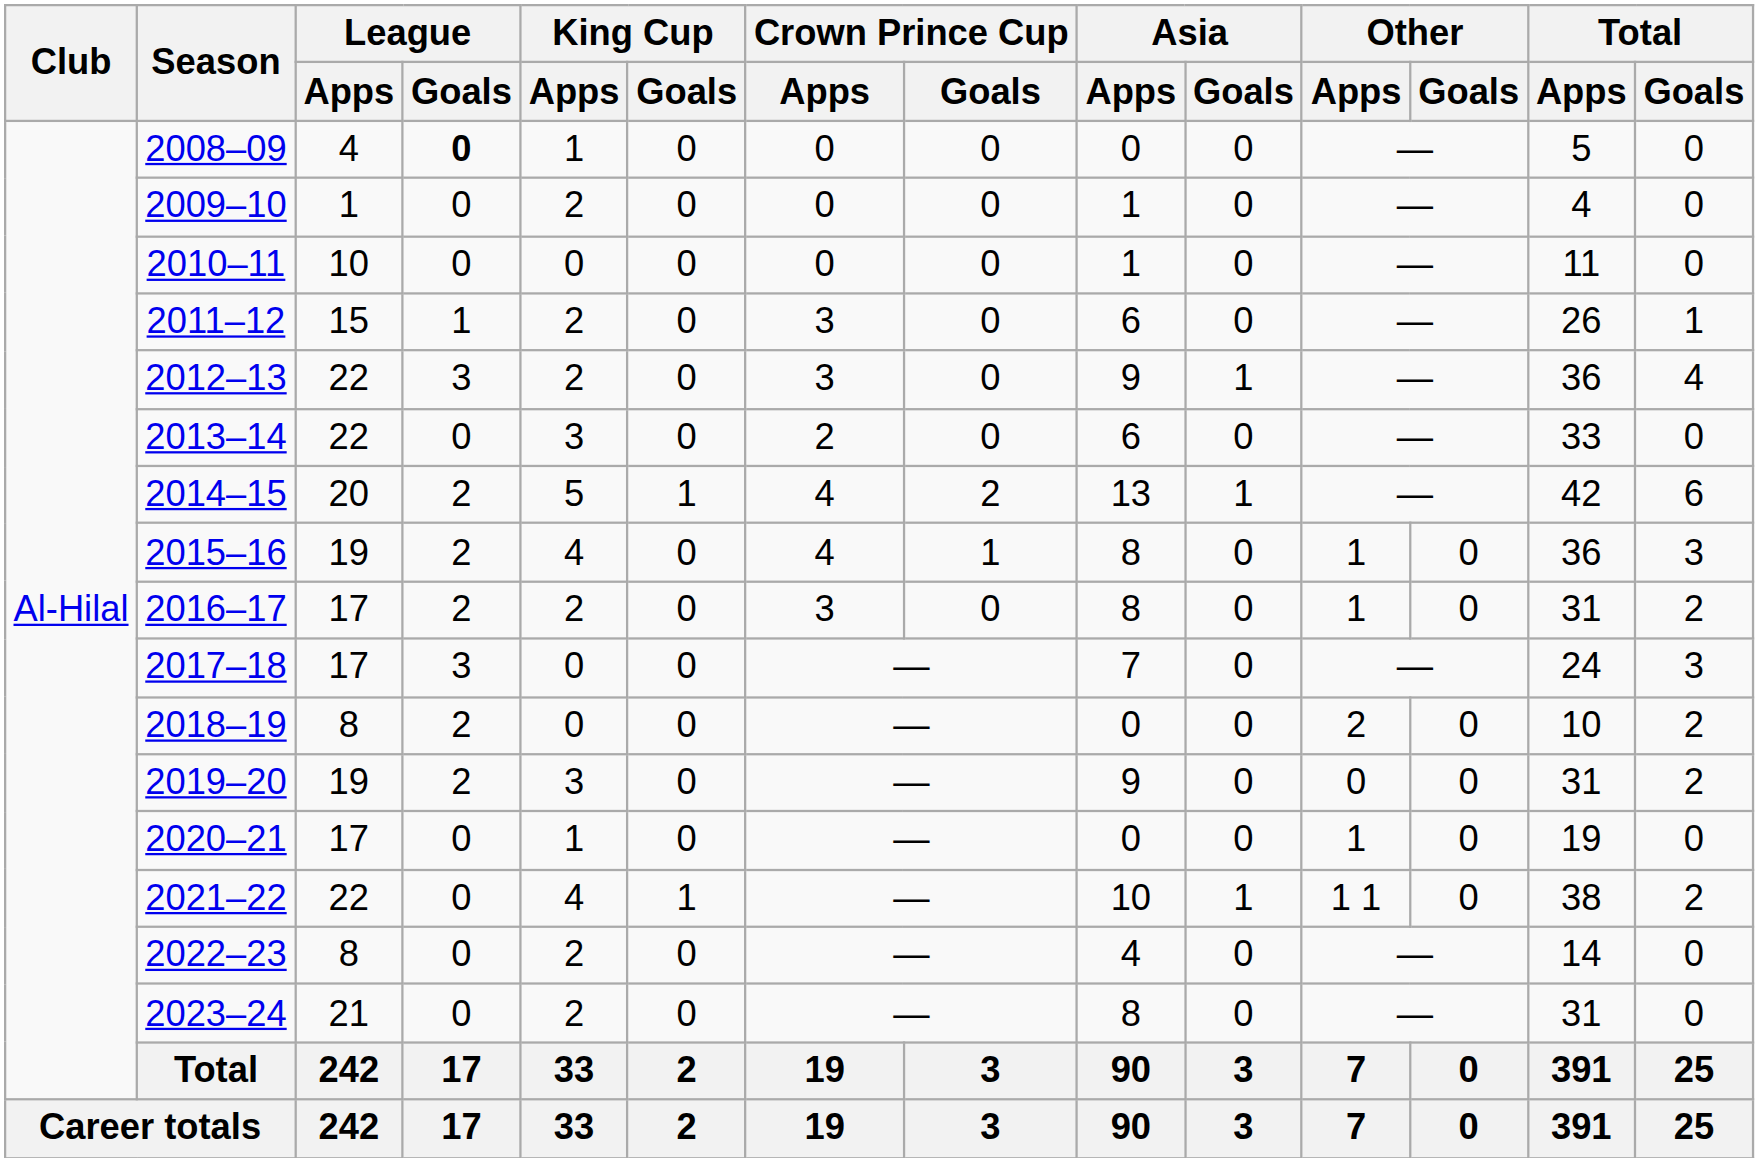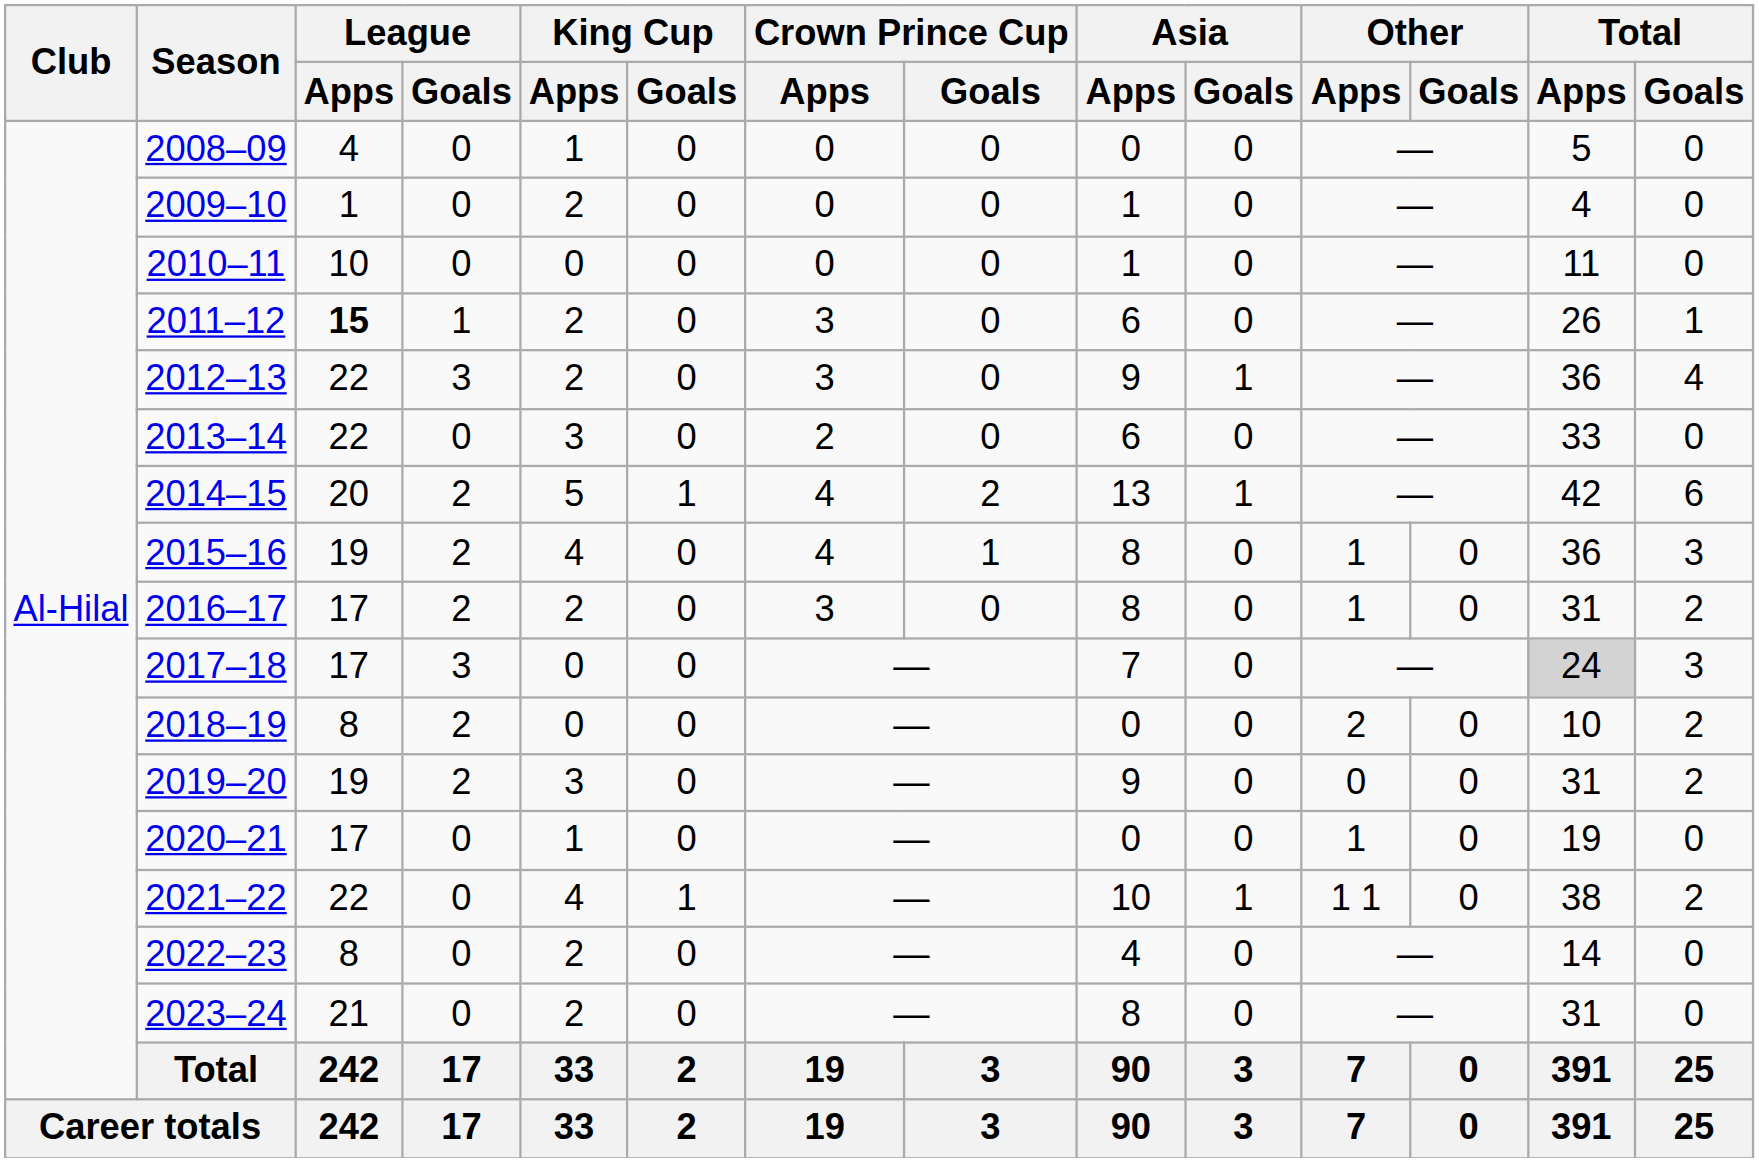(461, 148) bold -> (461, 148) normal
(349, 321) normal -> (349, 321) bold
(1581, 666) no background -> (1581, 666) lightgrey background
